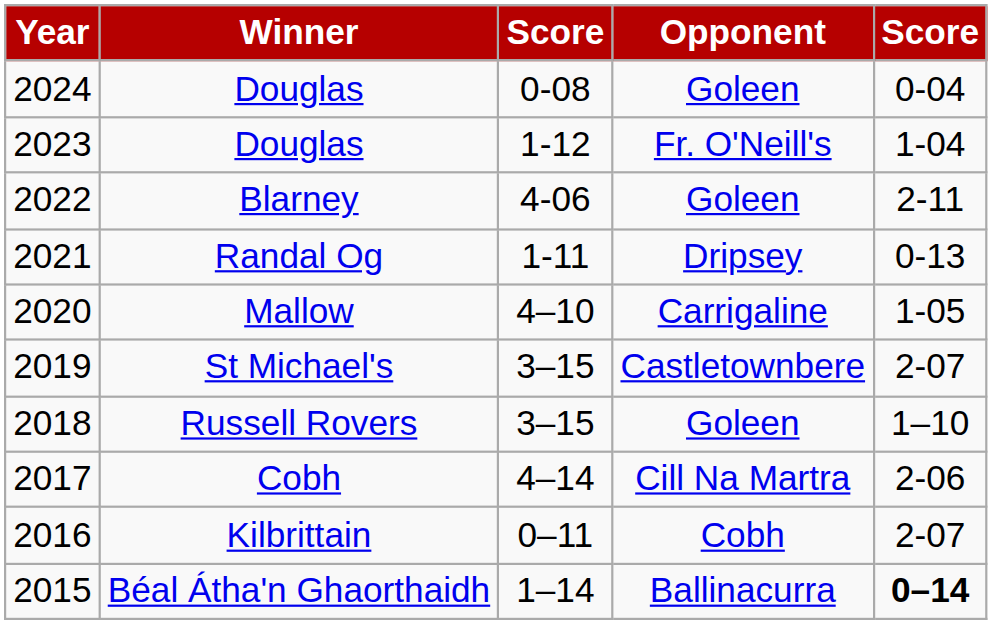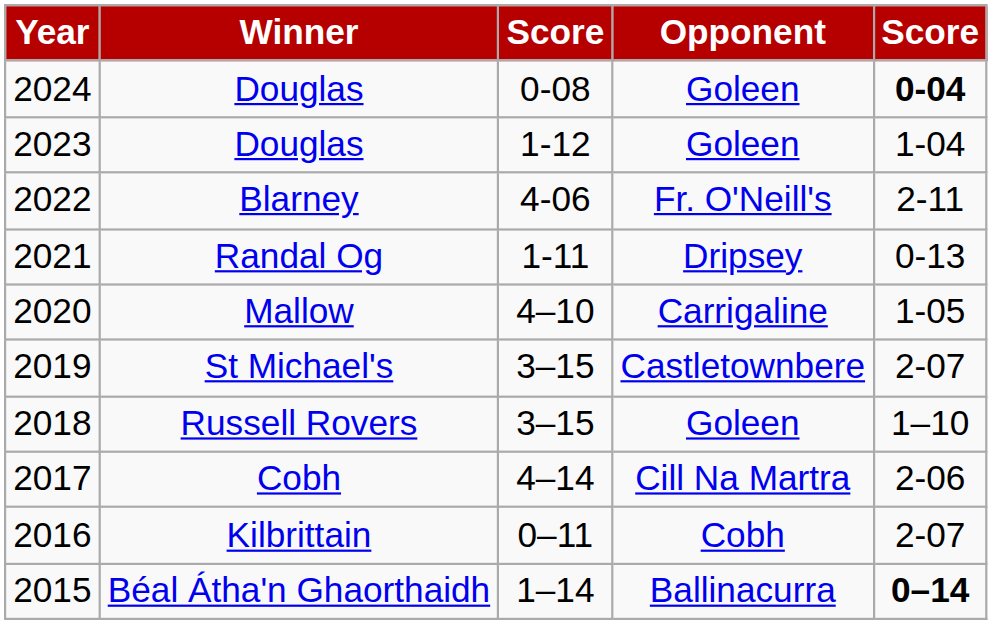(930, 88) normal -> (930, 88) bold
(743, 144) Fr. O'Neill's -> (743, 144) Goleen
(743, 199) Goleen -> (743, 199) Fr. O'Neill's
